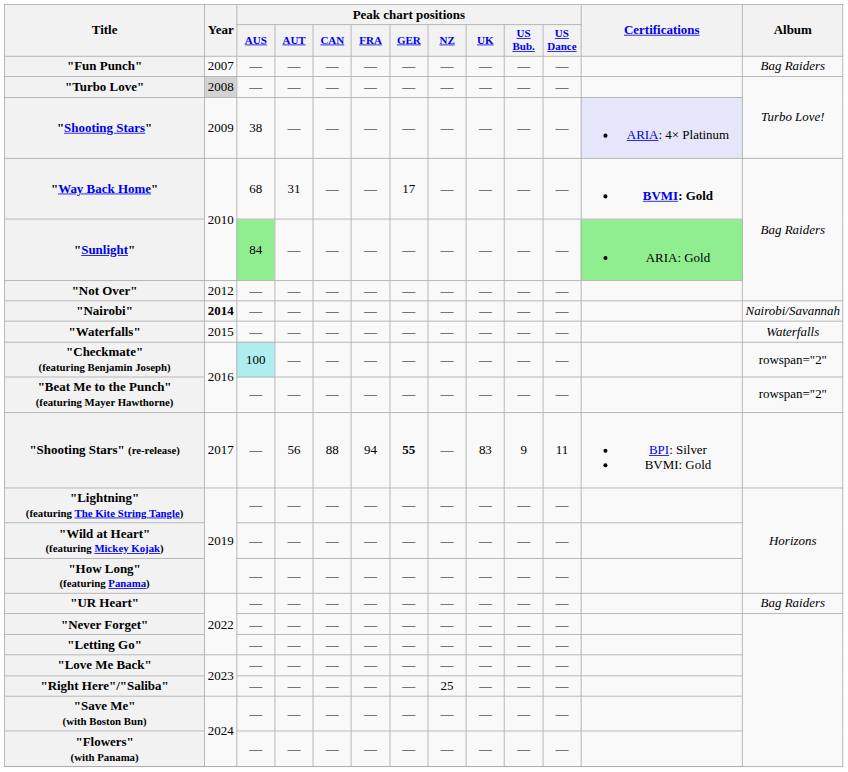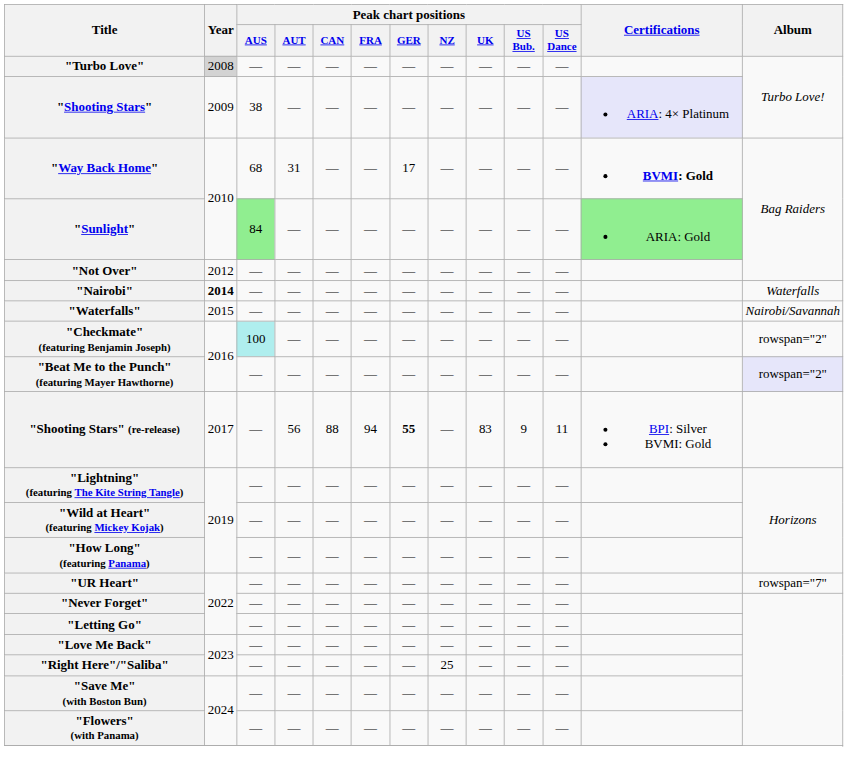- row: (105, 66)
(793, 311) Nairobi/Savannah -> (793, 290) Waterfalls
(793, 331) Waterfalls -> (793, 311) Nairobi/Savannah
(793, 394) no background -> (793, 374) lavender background
(793, 603) Bag Raiders -> (793, 583) rowspan="7"
